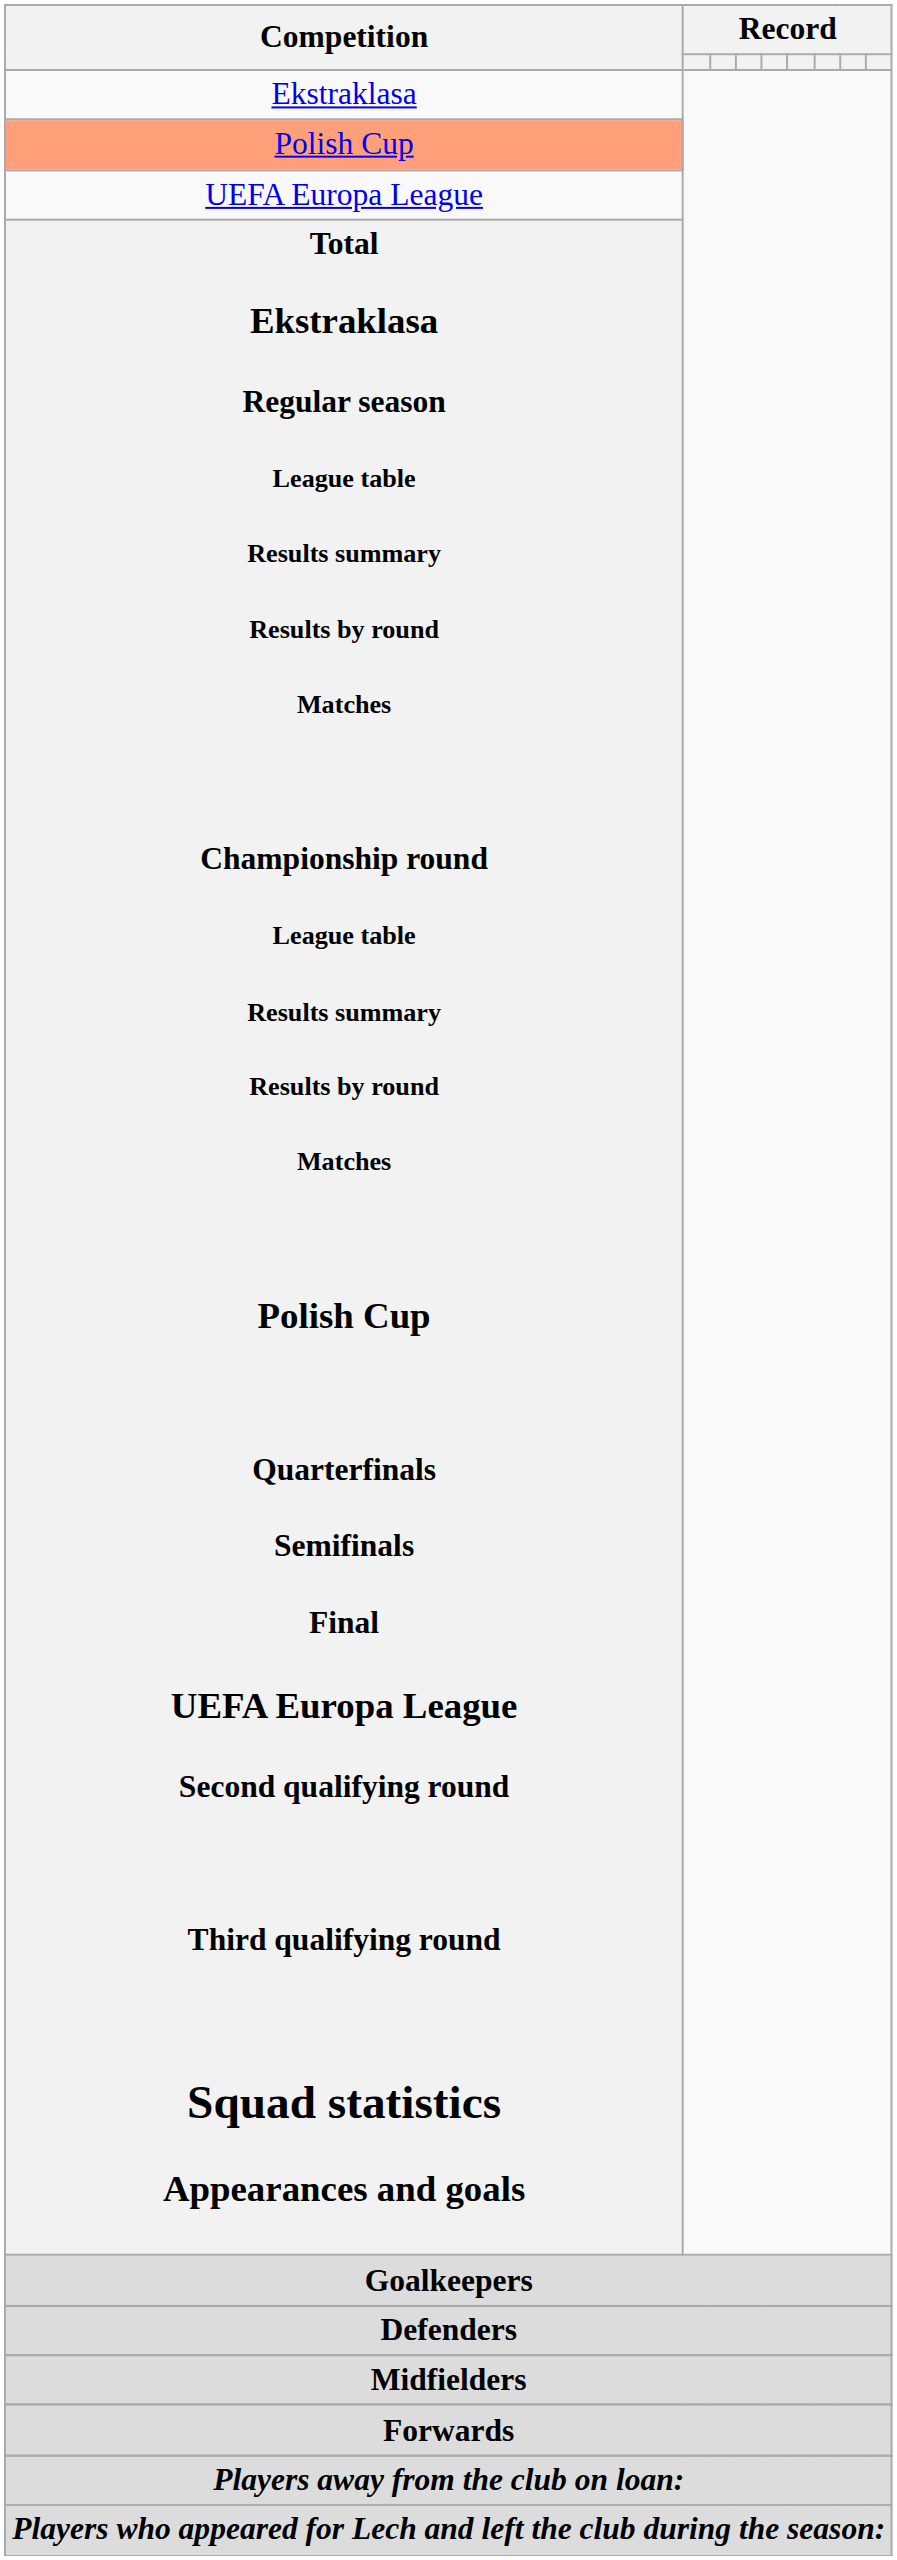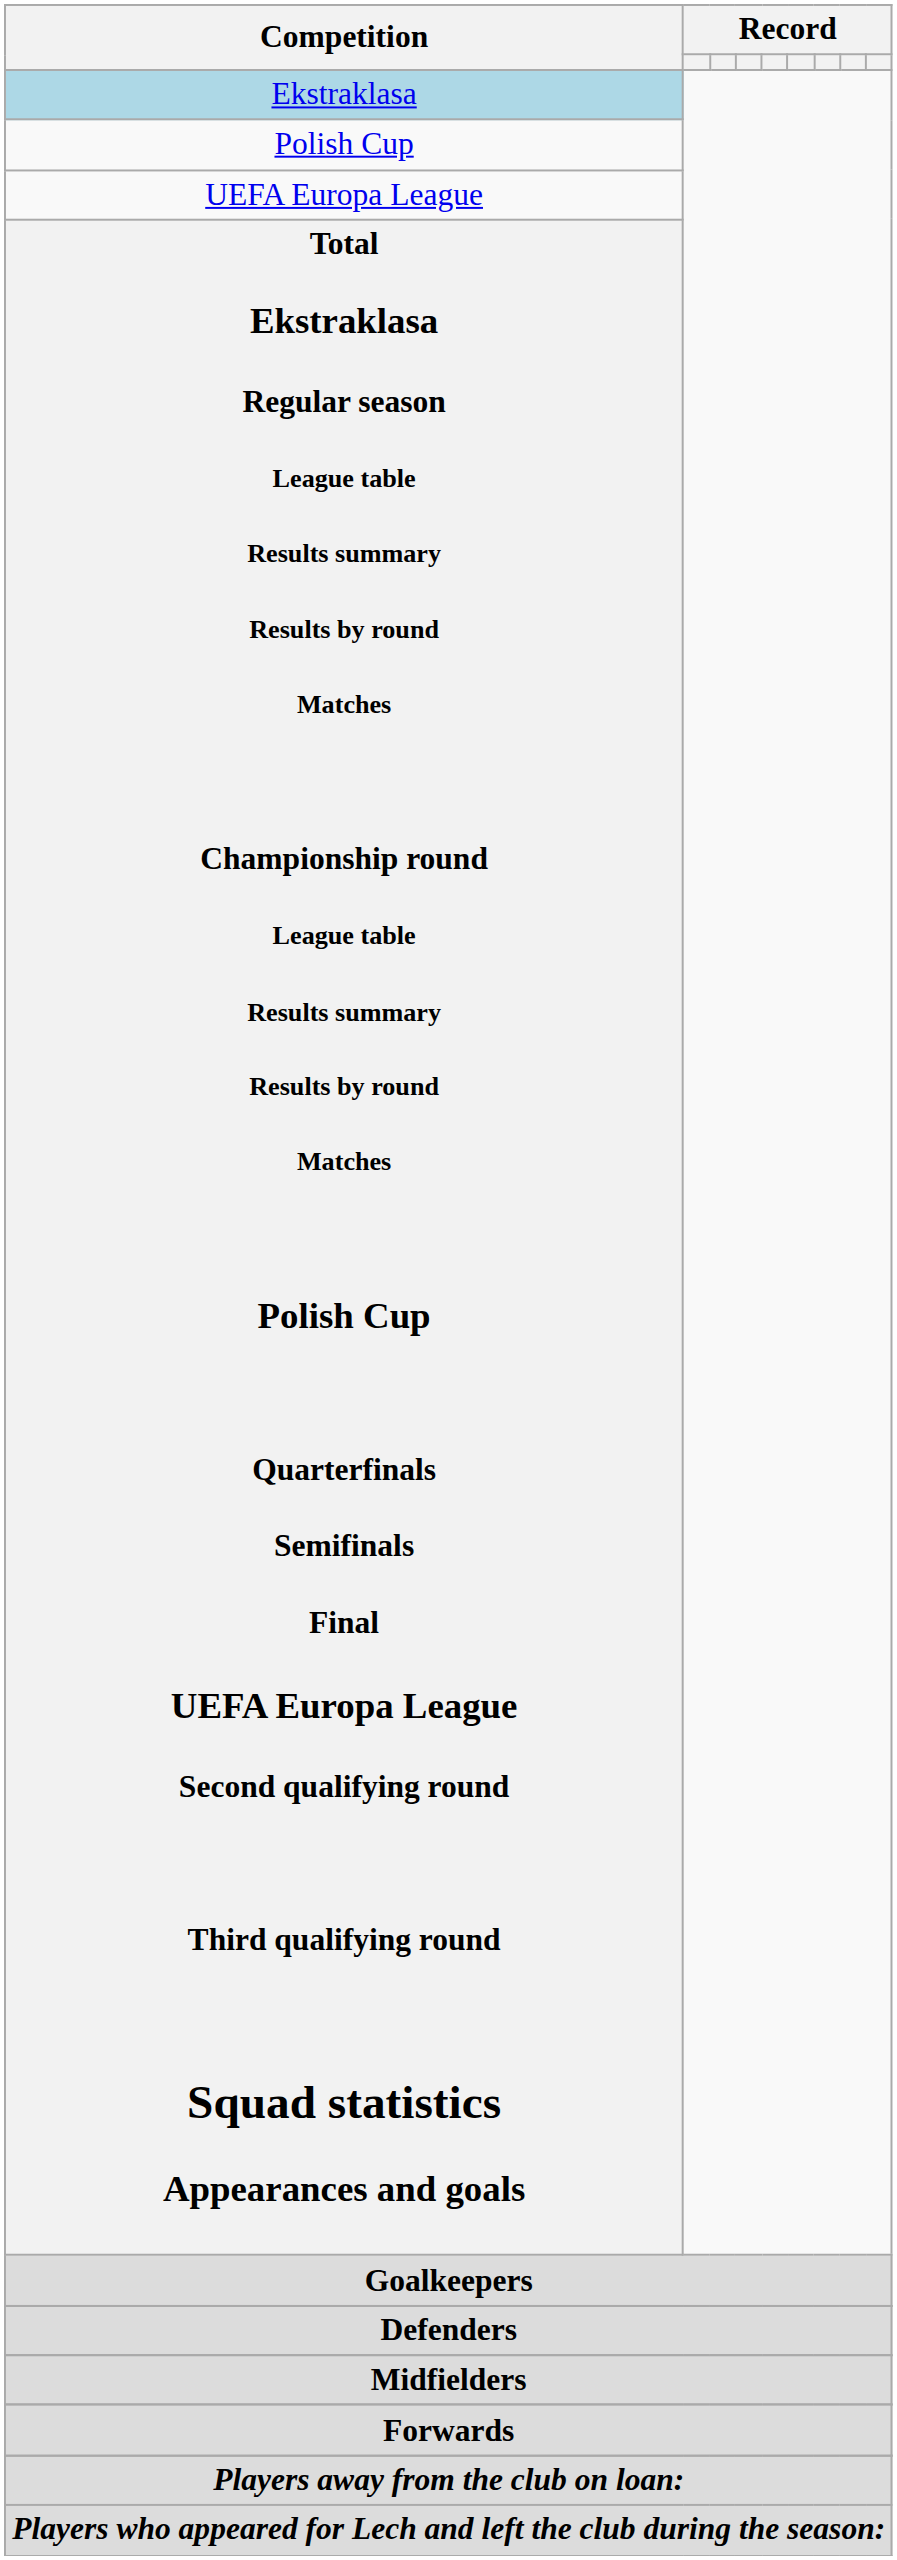(344, 94) no background -> (344, 94) lightblue background
(344, 144) lightsalmon background -> (344, 144) no background
